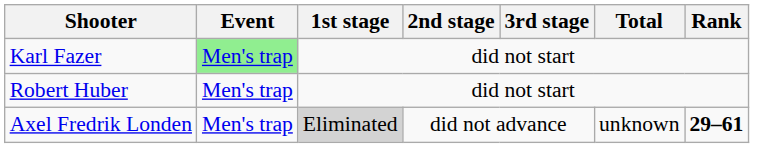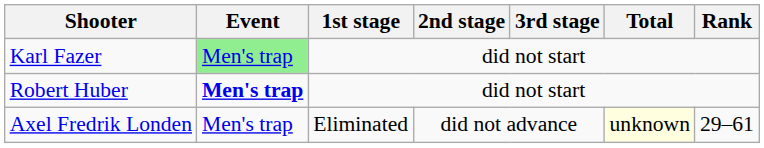(247, 90) normal -> (253, 90) bold
(350, 124) lightgrey background -> (361, 124) no background
(639, 124) no background -> (650, 124) lightyellow background
(716, 124) bold -> (727, 124) normal
